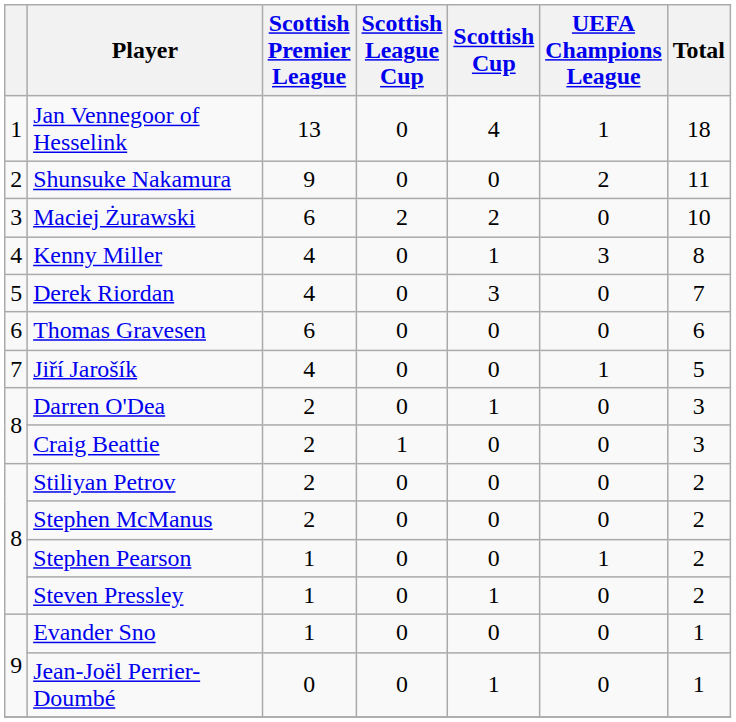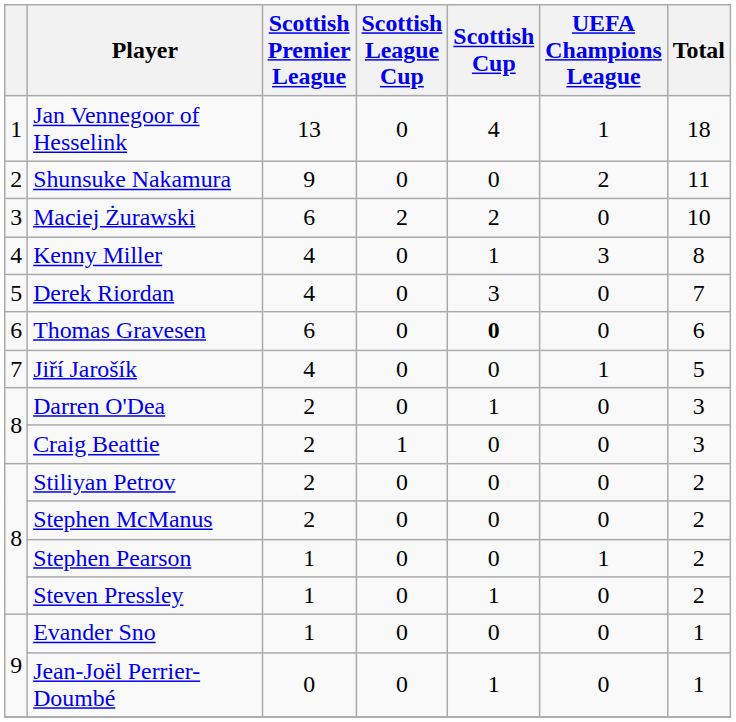(494, 330) normal -> (494, 330) bold
